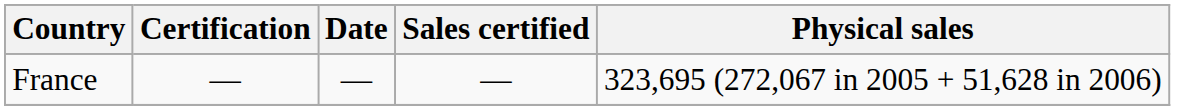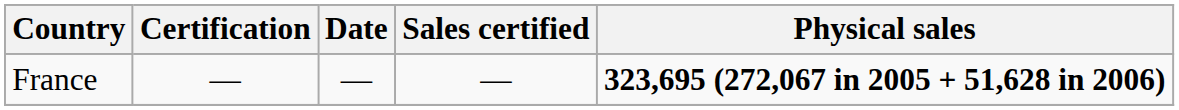(883, 79) normal -> (885, 79) bold
